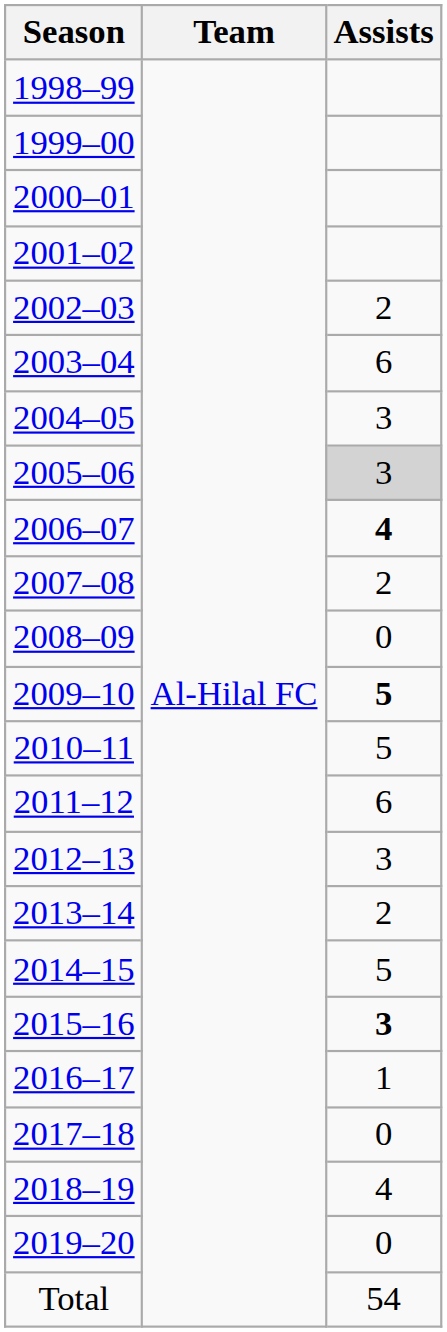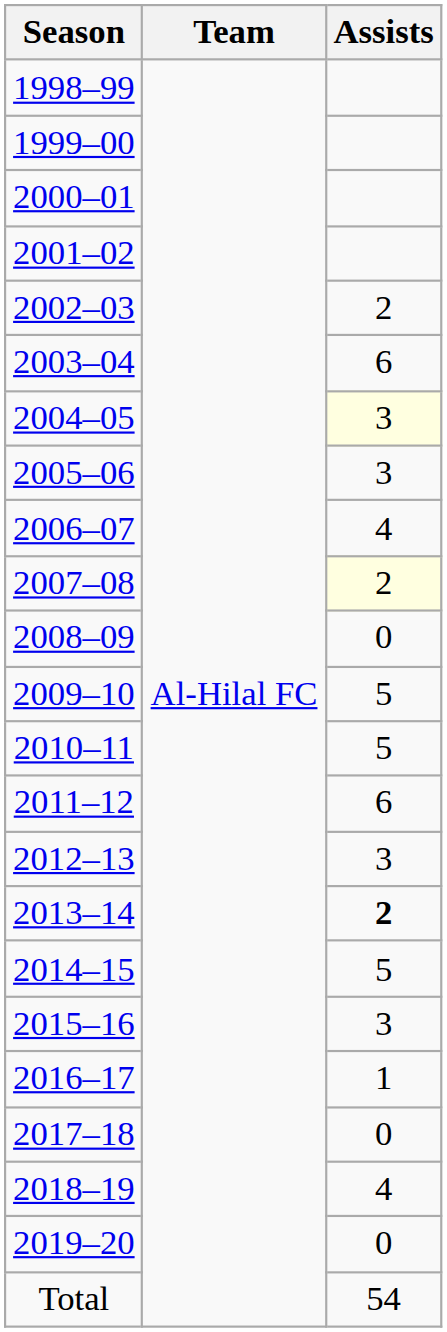(384, 417) no background -> (384, 417) lightyellow background
(384, 472) lightgrey background -> (384, 472) no background
(384, 527) bold -> (384, 527) normal
(384, 582) no background -> (384, 582) lightyellow background
(384, 692) bold -> (384, 692) normal
(384, 913) normal -> (384, 913) bold
(384, 1023) bold -> (384, 1023) normal
